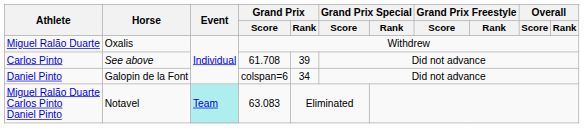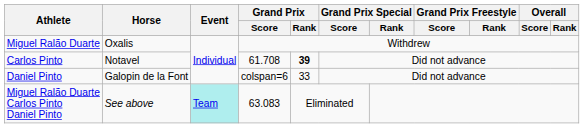(129, 60) See above -> (122, 60) Notavel
(304, 60) normal -> (304, 60) bold
(304, 77) 34 -> (304, 77) 33
(122, 104) Notavel -> (129, 104) See above
